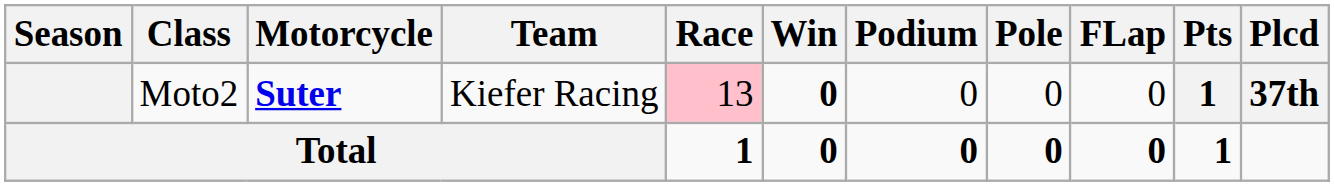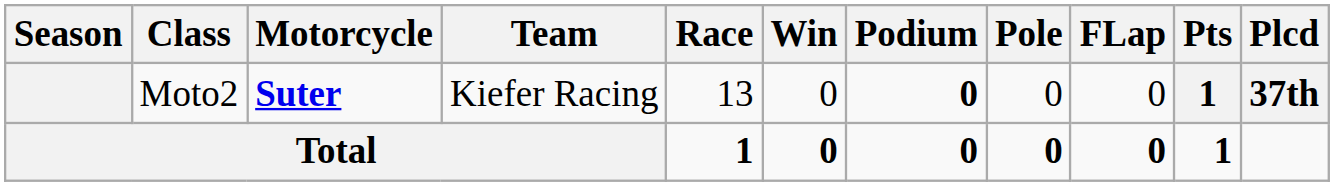(735, 92) pink background -> (735, 92) no background
(828, 92) bold -> (828, 92) normal
(969, 92) normal -> (969, 92) bold
